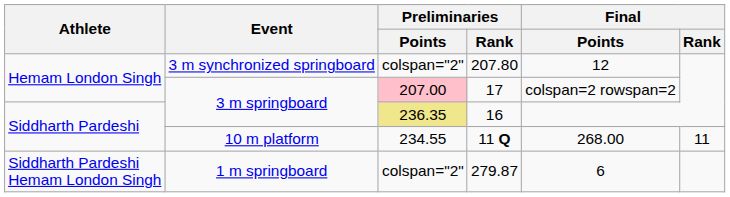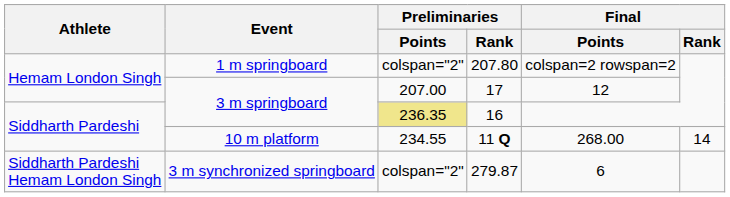(272, 66) 3 m synchronized springboard -> (272, 66) 1 m springboard
(601, 66) 12 -> (601, 66) colspan=2 rowspan=2
(423, 90) pink background -> (423, 90) no background
(601, 90) colspan=2 rowspan=2 -> (601, 90) 12
(702, 139) 11 -> (702, 139) 14
(272, 172) 1 m springboard -> (272, 172) 3 m synchronized springboard
